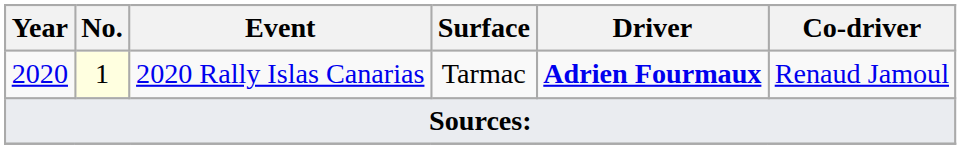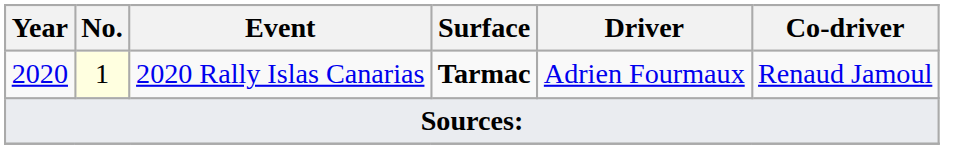(484, 73) normal -> (484, 73) bold
(652, 73) bold -> (644, 73) normal
